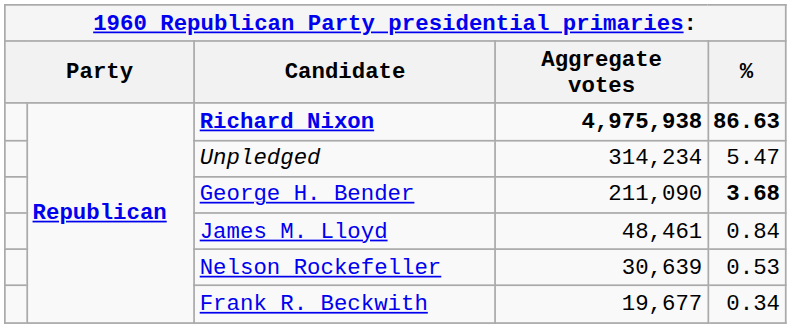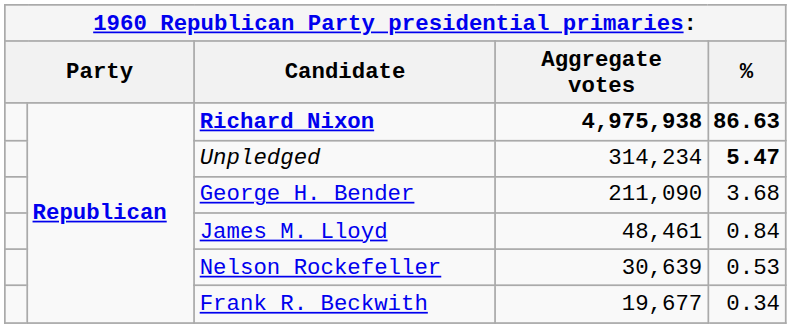(753, 158) normal -> (753, 158) bold
(753, 195) bold -> (753, 195) normal
